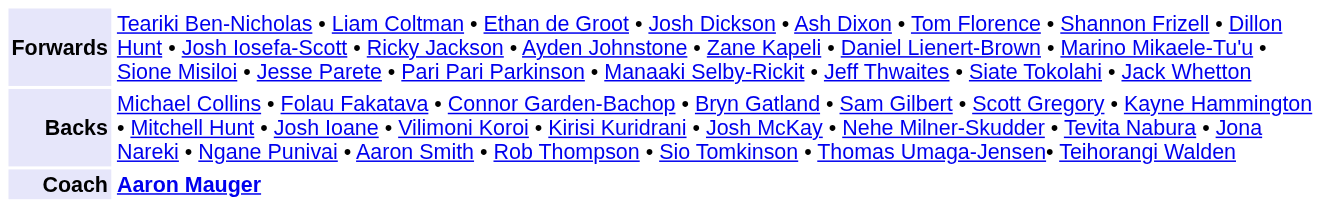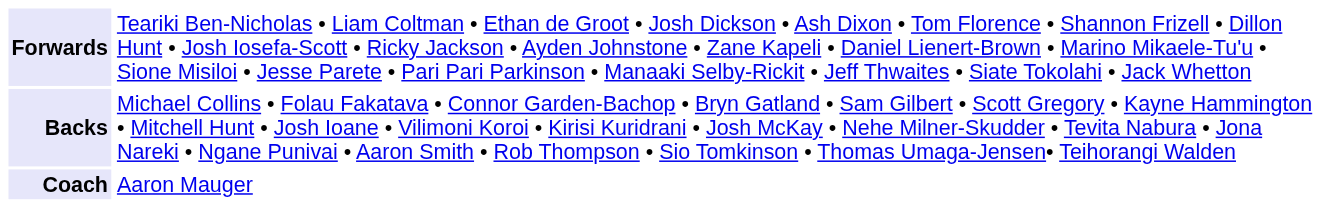(189, 184) bold -> (185, 184) normal
